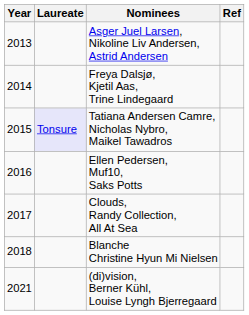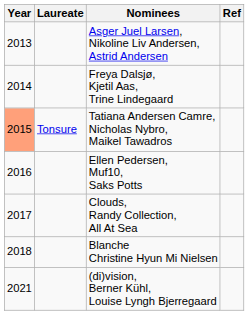(19, 129) no background -> (19, 129) lightsalmon background
(57, 129) lavender background -> (57, 129) no background
